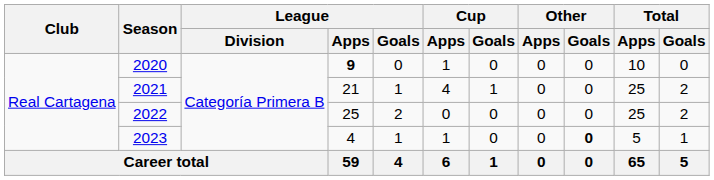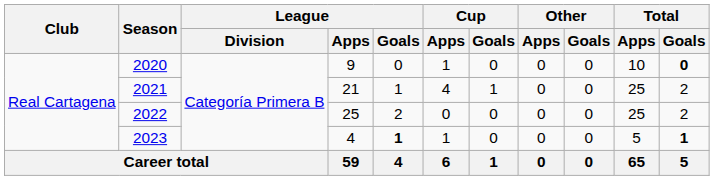(351, 65) bold -> (351, 65) normal
(684, 65) normal -> (684, 65) bold
(398, 138) normal -> (398, 138) bold
(589, 138) bold -> (589, 138) normal
(684, 138) normal -> (684, 138) bold
